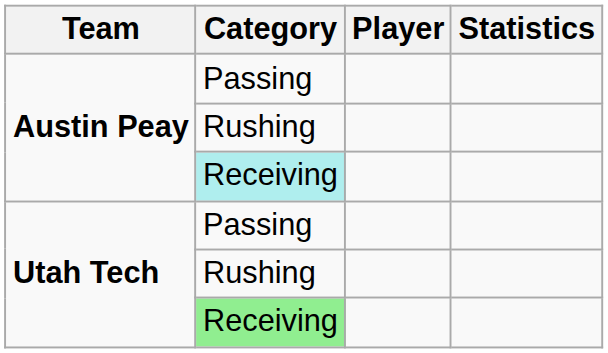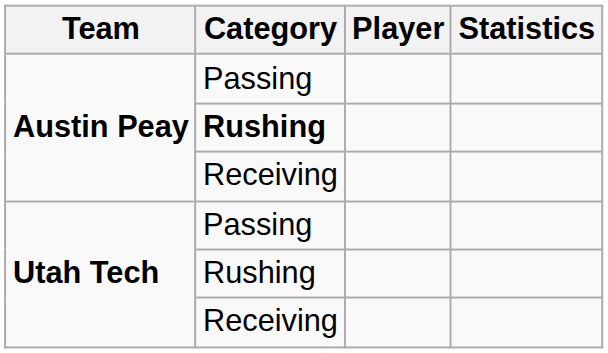(259, 127) normal -> (264, 127) bold
(271, 175) paleturquoise background -> (271, 175) no background
(271, 321) lightgreen background -> (271, 321) no background
